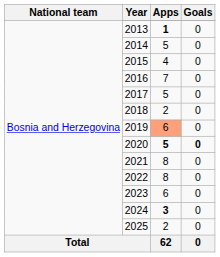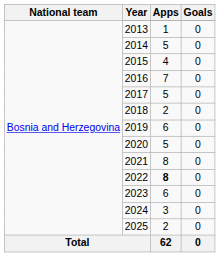(166, 29) bold -> (166, 29) normal
(166, 128) lightsalmon background -> (166, 128) no background
(166, 144) bold -> (166, 144) normal
(198, 144) bold -> (198, 144) normal
(166, 177) normal -> (166, 177) bold
(166, 210) bold -> (166, 210) normal
